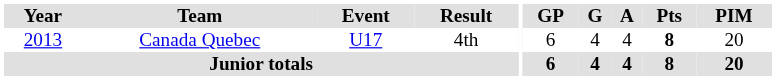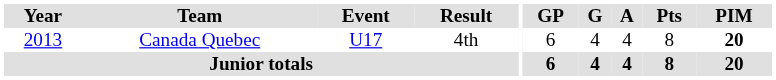(669, 39) bold -> (669, 39) normal
(734, 39) normal -> (734, 39) bold
